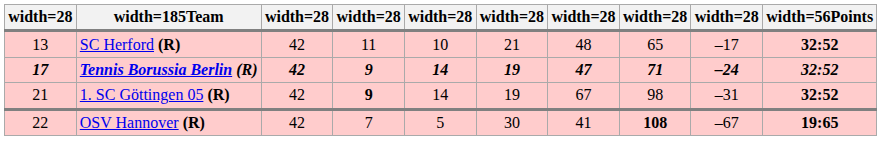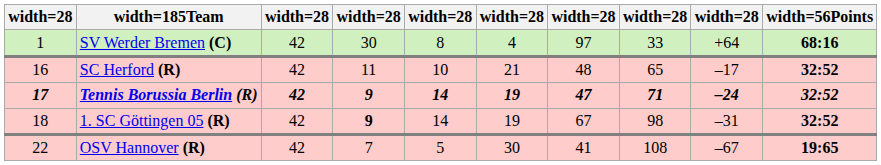+ row: (156, 42)
(40, 44) 13 -> (40, 69) 16
(40, 95) 21 -> (40, 120) 18
(655, 122) bold -> (655, 148) normal
